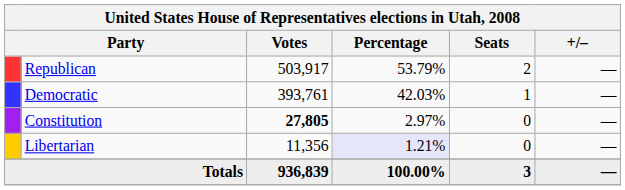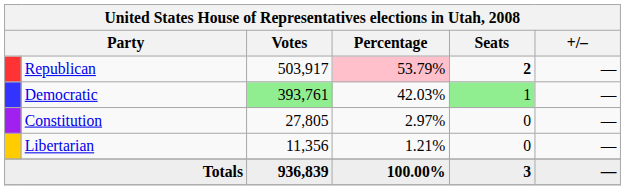(421, 69) no background -> (421, 69) pink background
(527, 69) normal -> (527, 69) bold
(303, 95) no background -> (303, 95) lightgreen background
(527, 95) no background -> (527, 95) lightgreen background
(307, 120) bold -> (307, 120) normal
(425, 146) lavender background -> (425, 146) no background
